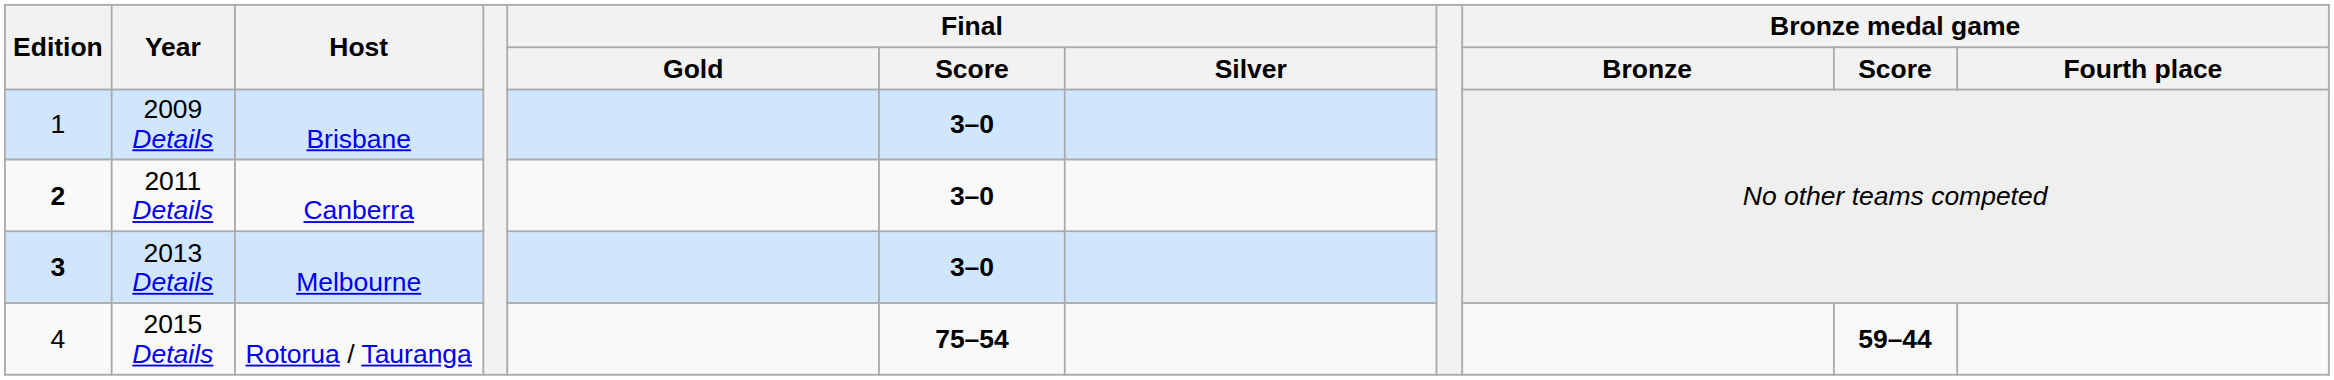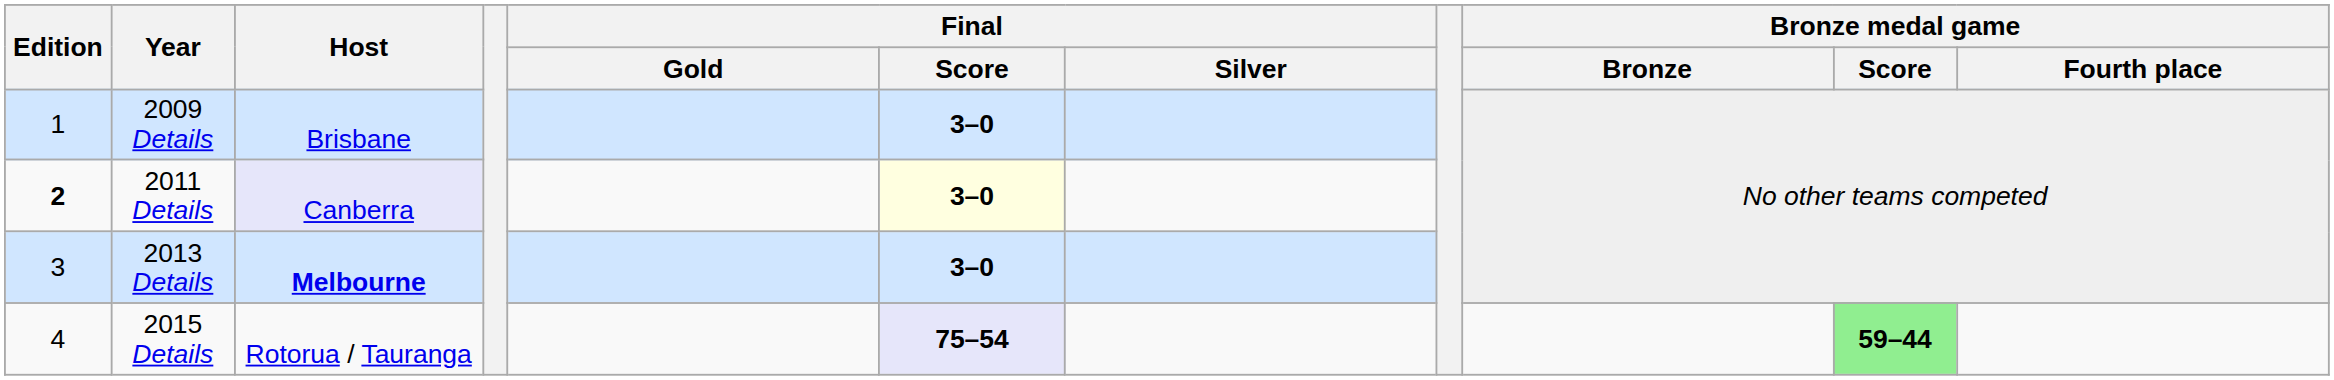(359, 211) no background -> (359, 211) lavender background
(972, 196) no background -> (972, 196) lightyellow background
(58, 267) bold -> (58, 267) normal
(359, 282) normal -> (359, 282) bold
(972, 339) no background -> (972, 339) lavender background
(1895, 339) no background -> (1895, 339) lightgreen background
